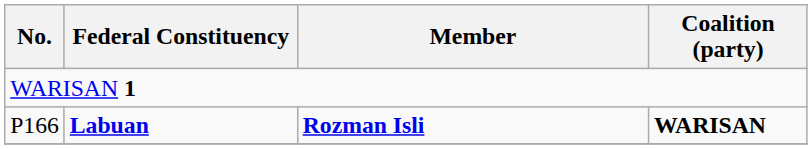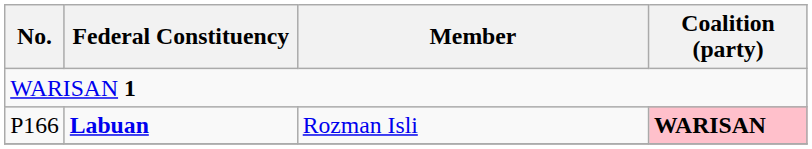(364, 125) bold -> (360, 125) normal
(710, 125) no background -> (710, 125) pink background
